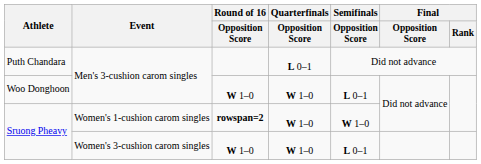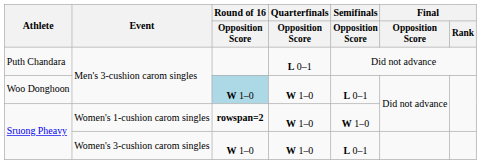(240, 95) no background -> (240, 95) lightblue background
